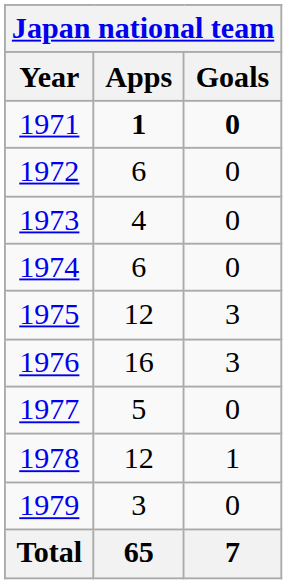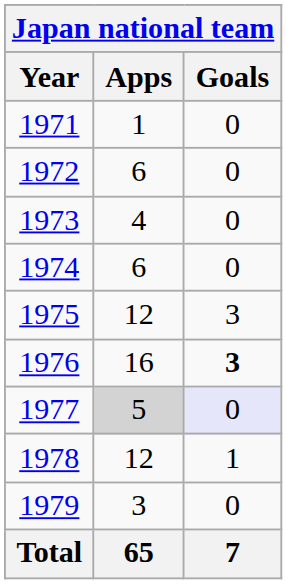(139, 123) bold -> (139, 123) normal
(232, 123) bold -> (232, 123) normal
(232, 362) normal -> (232, 362) bold
(139, 409) no background -> (139, 409) lightgrey background
(232, 409) no background -> (232, 409) lavender background
